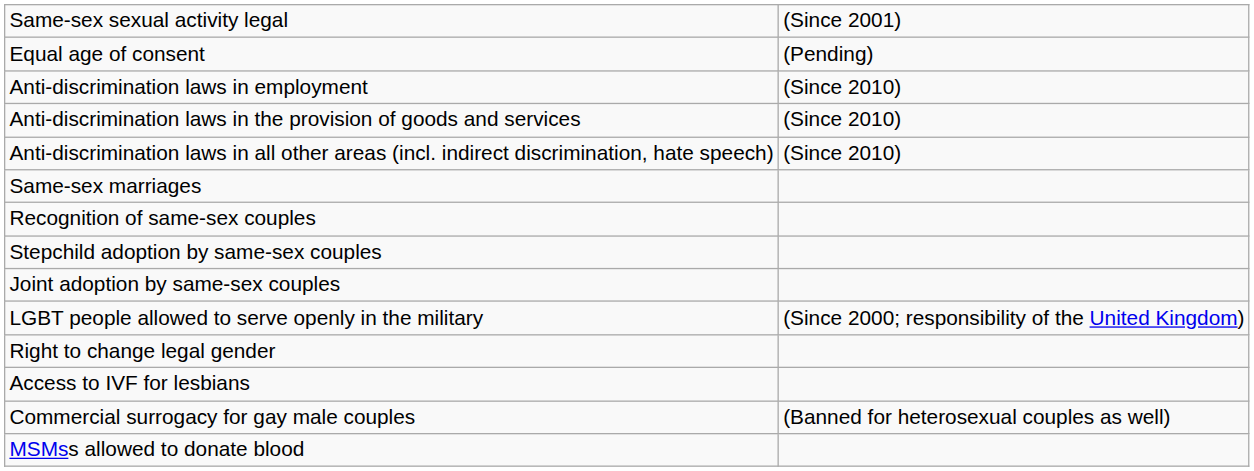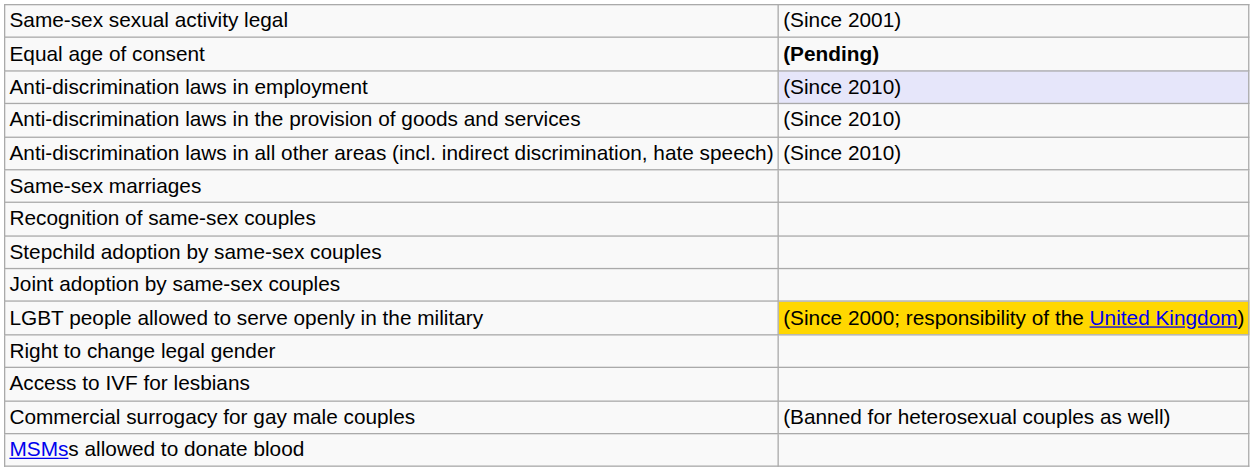(828, 53) normal -> (831, 53) bold
(842, 86) no background -> (842, 86) lavender background
(1014, 317) no background -> (1014, 317) gold background
